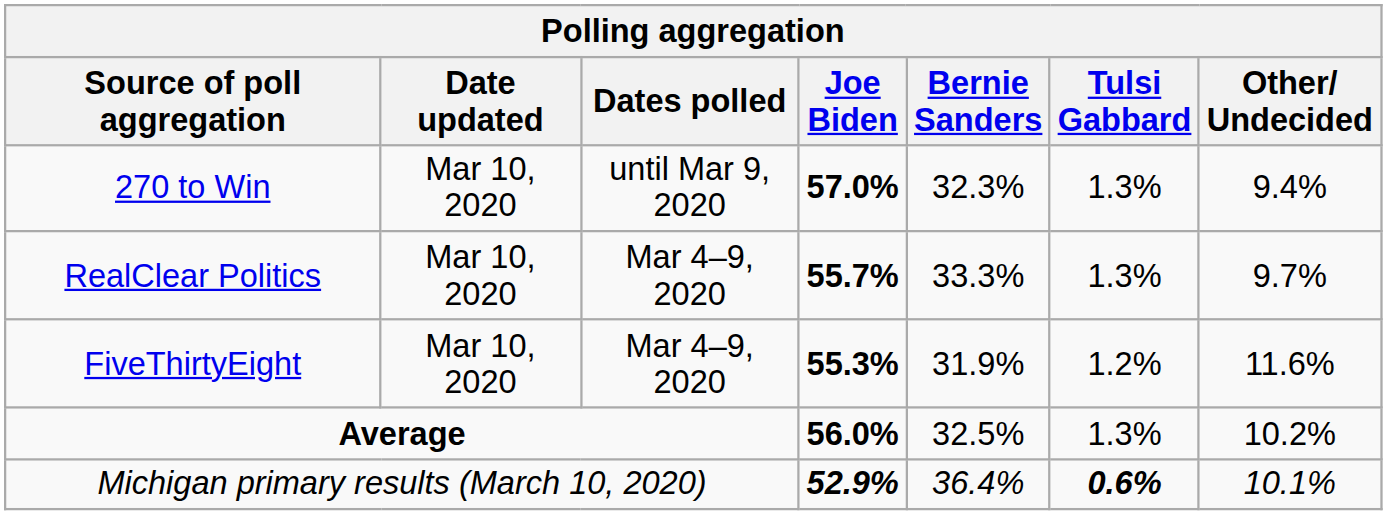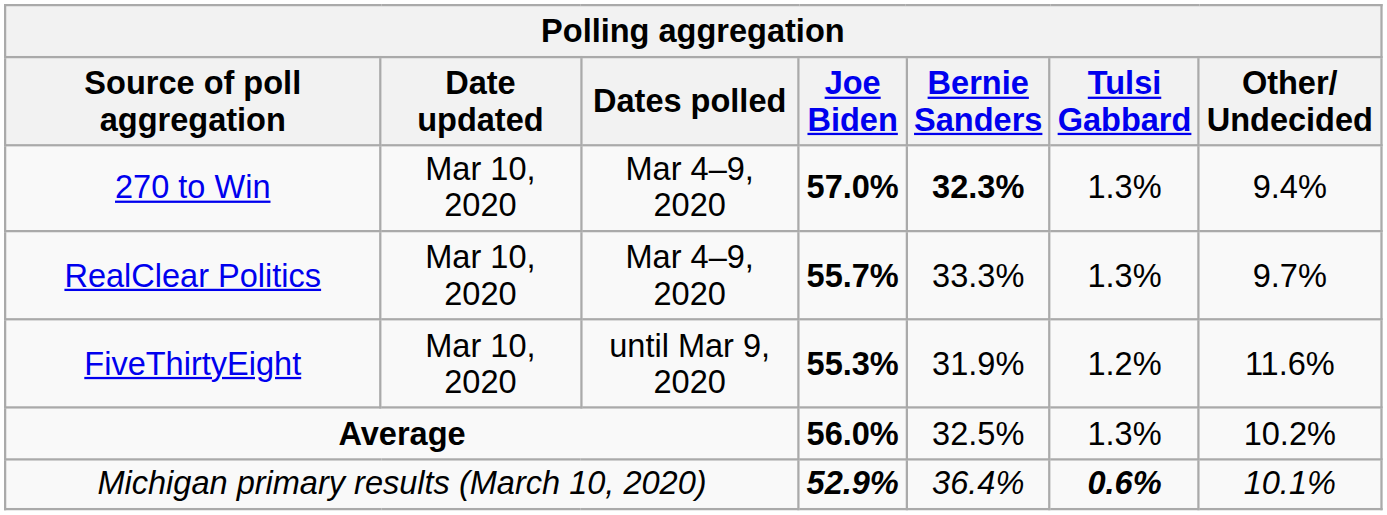(690, 188) until Mar 9, 2020 -> (690, 188) Mar 4–9, 2020
(978, 188) normal -> (978, 188) bold
(690, 363) Mar 4–9, 2020 -> (690, 363) until Mar 9, 2020
